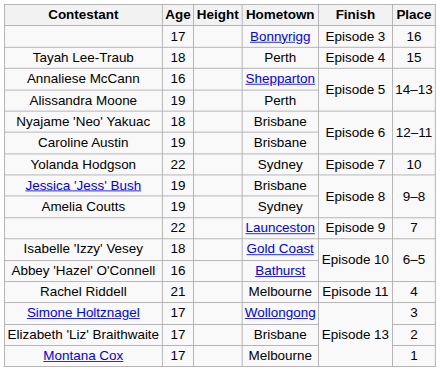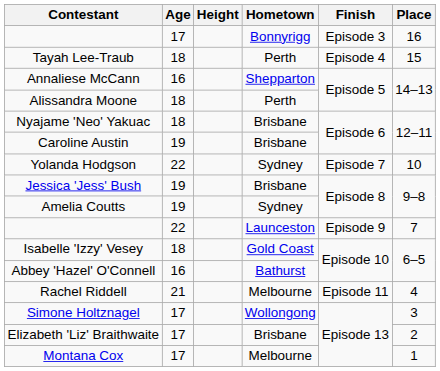(178, 100) 19 -> (178, 100) 18
